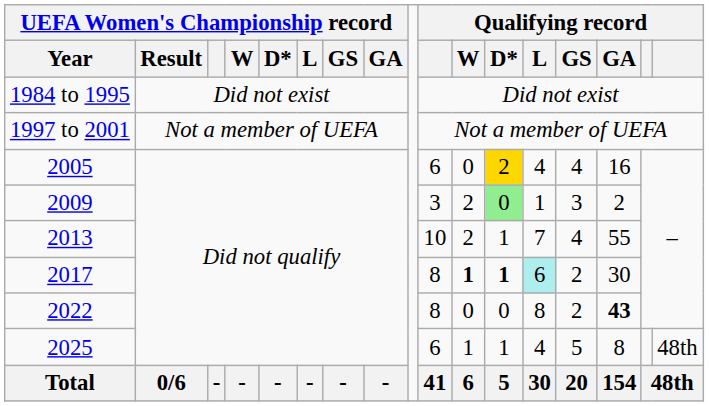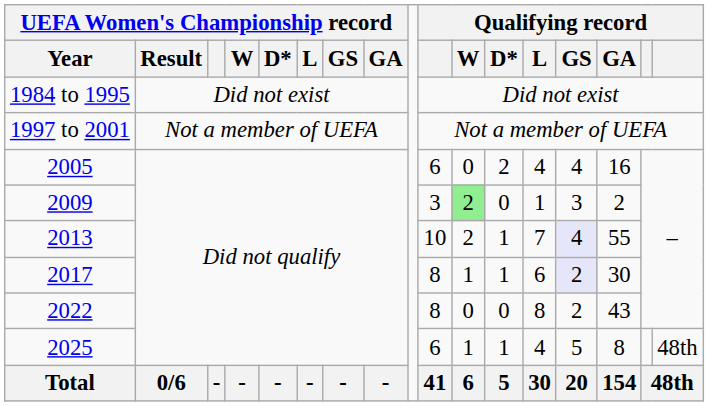(504, 166) gold background -> (504, 166) no background
(468, 202) no background -> (468, 202) lightgreen background
(504, 202) lightgreen background -> (504, 202) no background
(577, 238) no background -> (577, 238) lavender background
(468, 274) bold -> (468, 274) normal
(504, 274) bold -> (504, 274) normal
(540, 274) paleturquoise background -> (540, 274) no background
(577, 274) no background -> (577, 274) lavender background
(619, 310) bold -> (619, 310) normal
